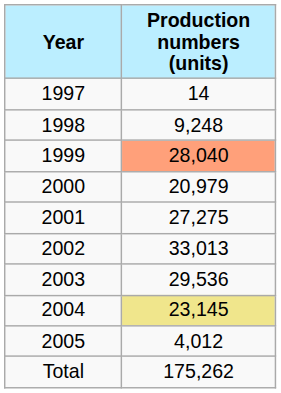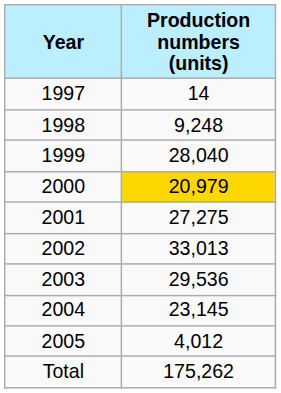(199, 156) lightsalmon background -> (199, 156) no background
(199, 186) no background -> (199, 186) gold background
(199, 310) khaki background -> (199, 310) no background
